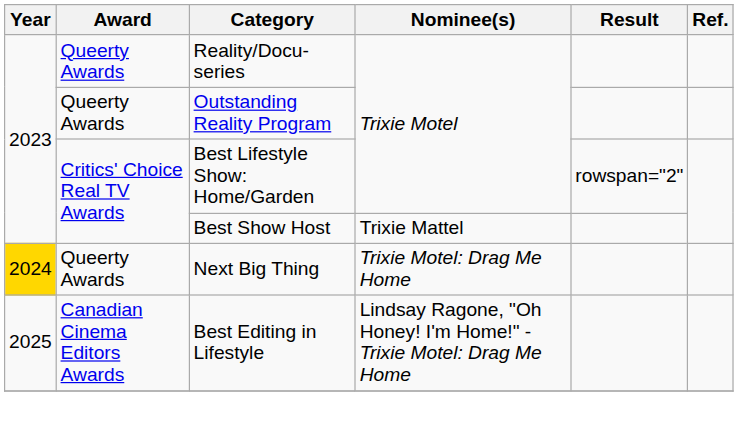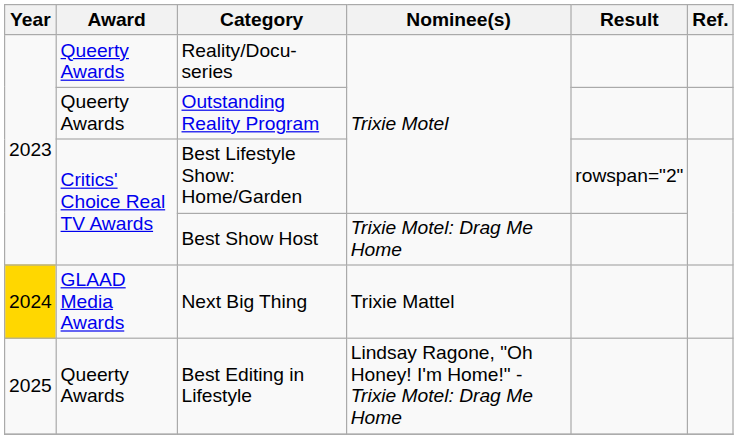(412, 227) Trixie Mattel -> (442, 238) Trixie Motel: Drag Me Home
(95, 269) Queerty Awards -> (93, 301) GLAAD Media Awards
(451, 269) Trixie Motel: Drag Me Home -> (403, 301) Trixie Mattel
(102, 342) Canadian Cinema Editors Awards -> (95, 386) Queerty Awards
